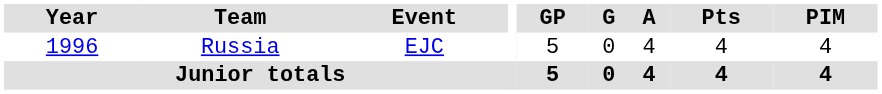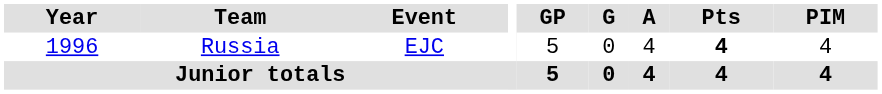(721, 47) normal -> (721, 47) bold
